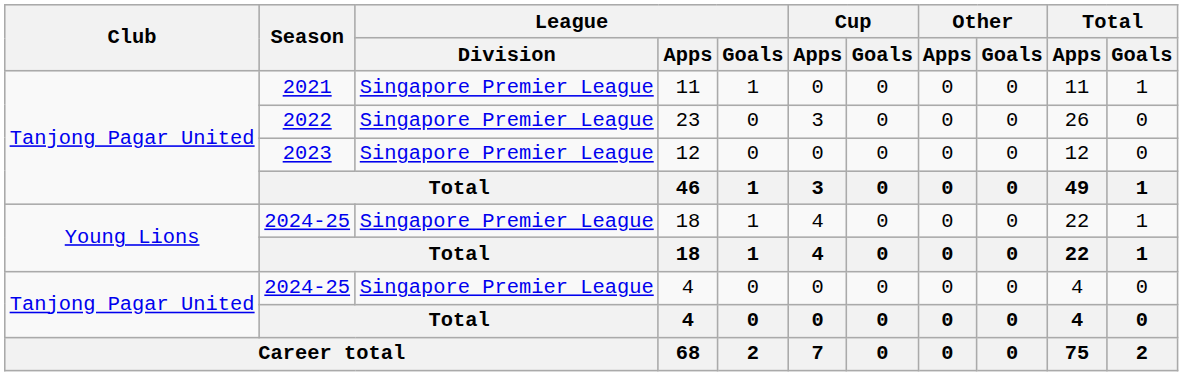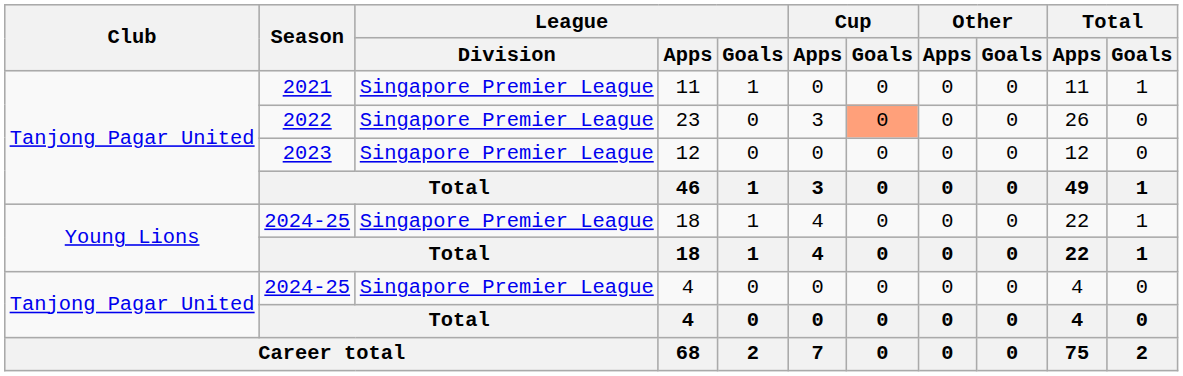(882, 121) no background -> (882, 121) lightsalmon background
